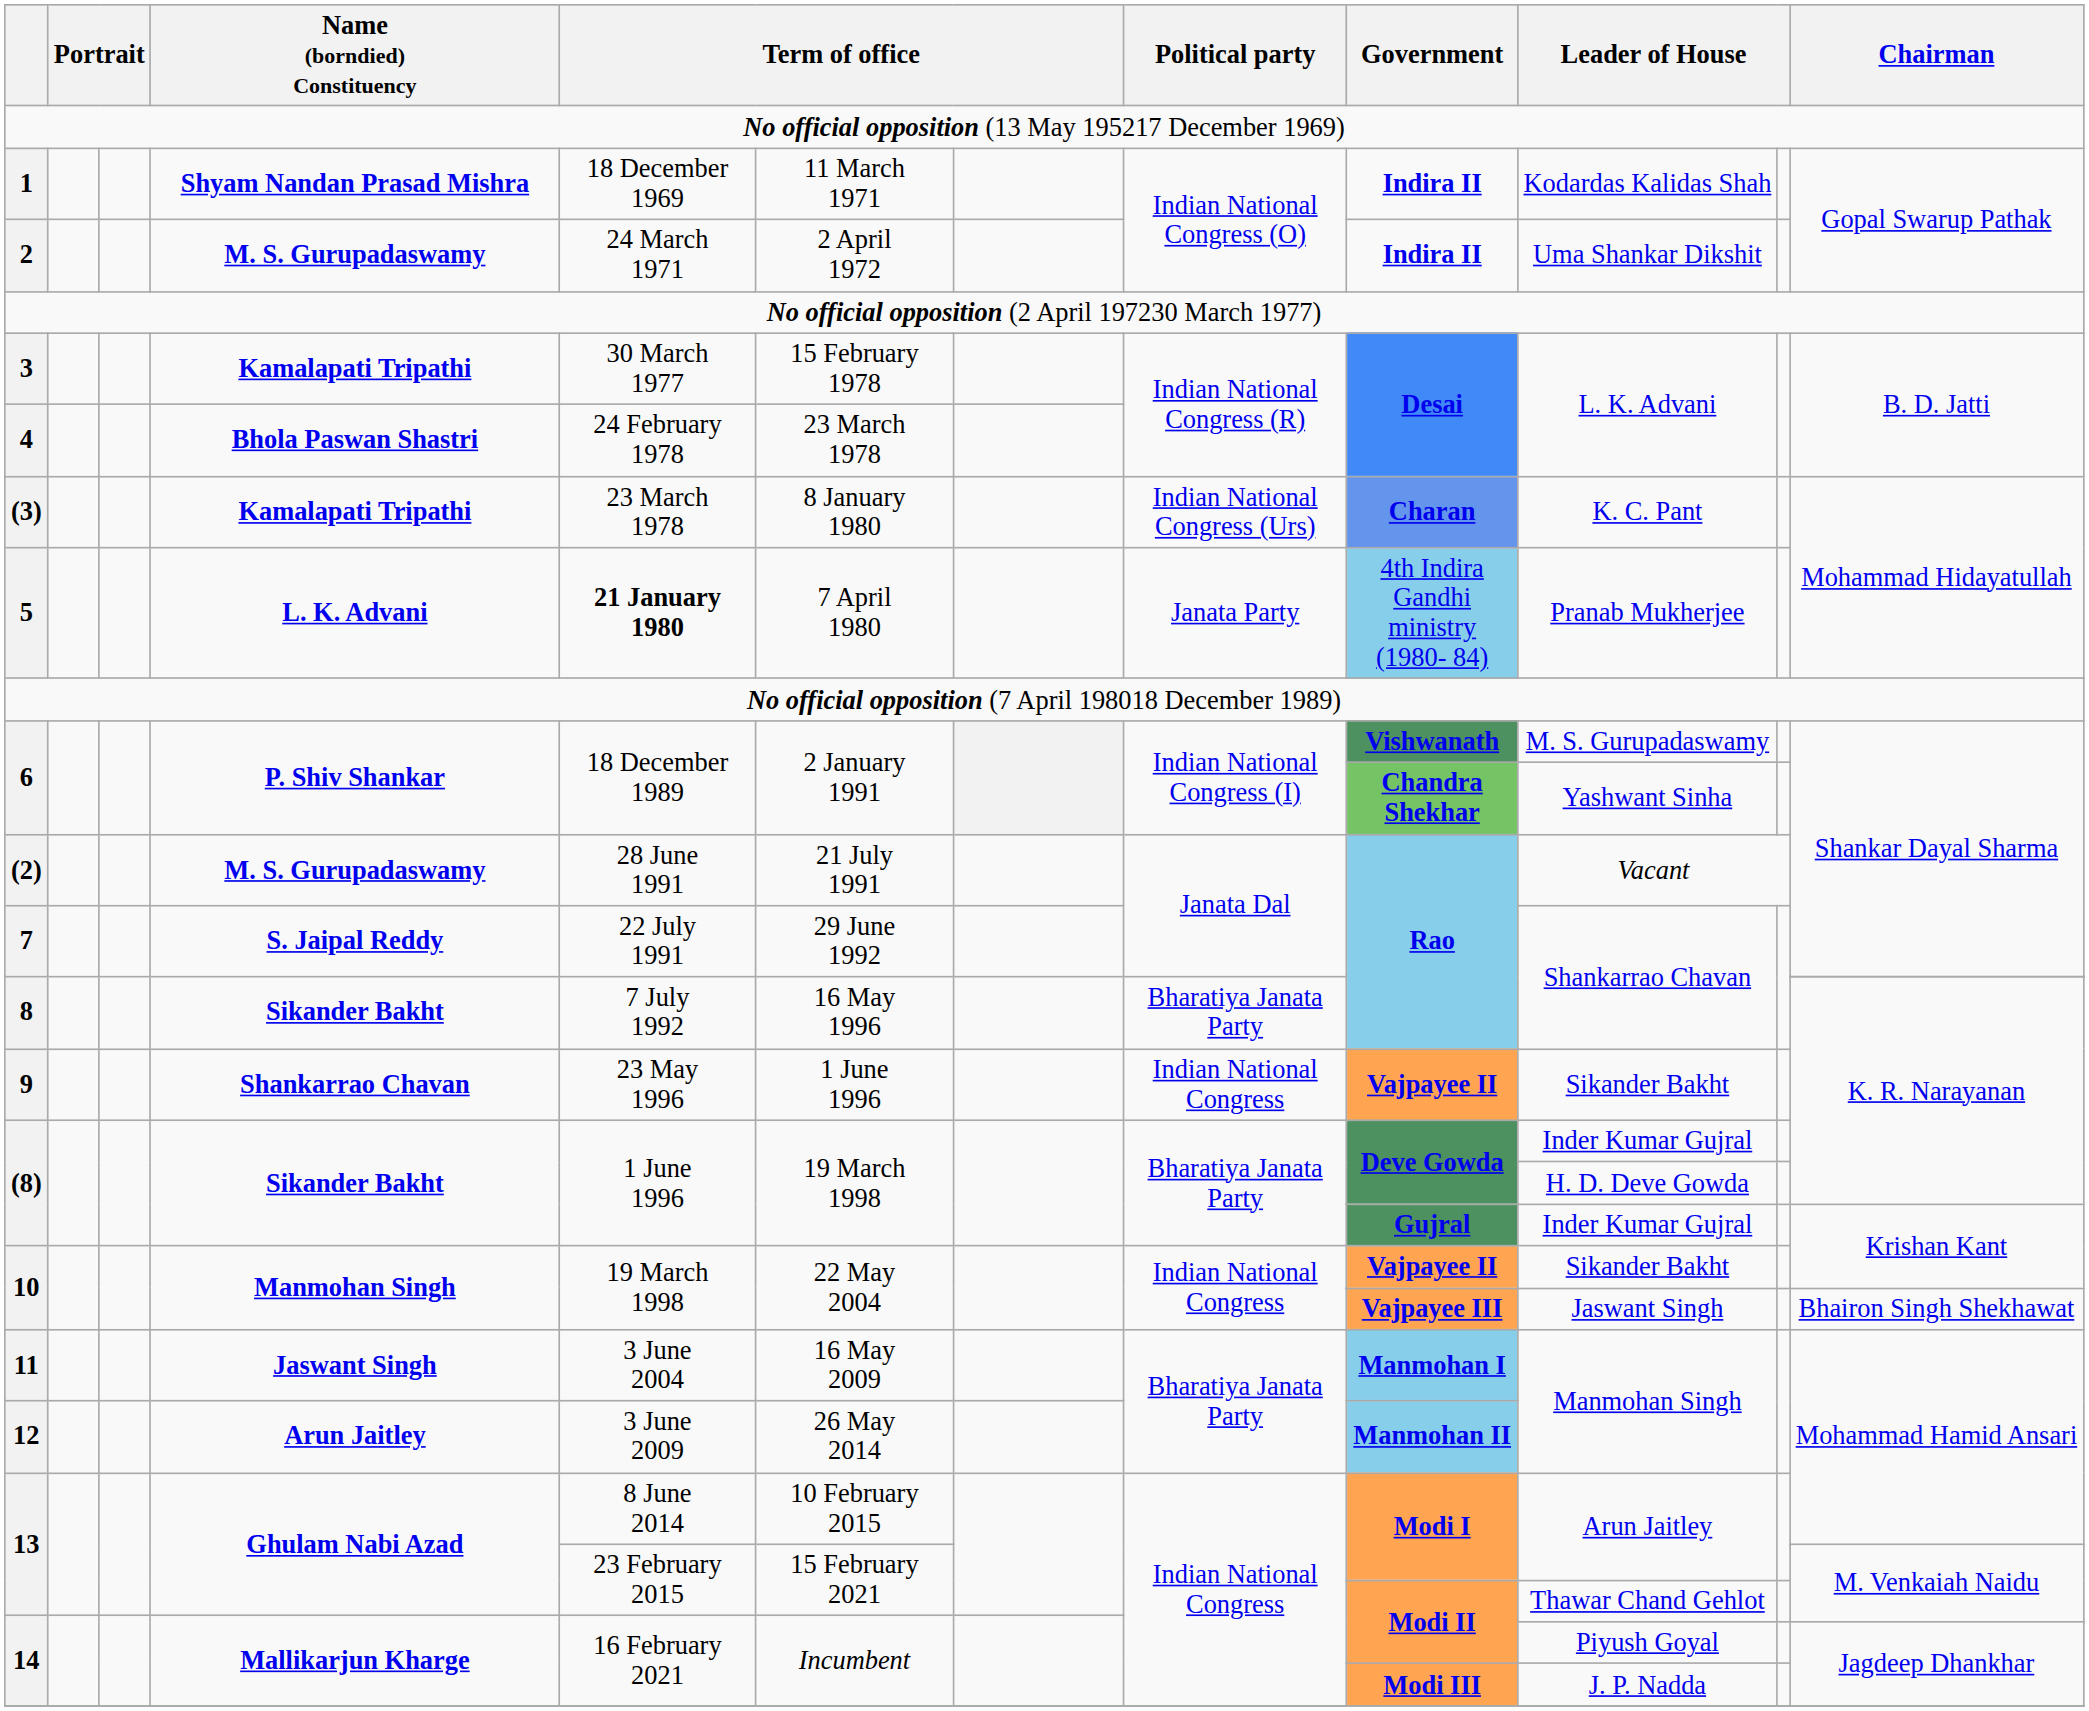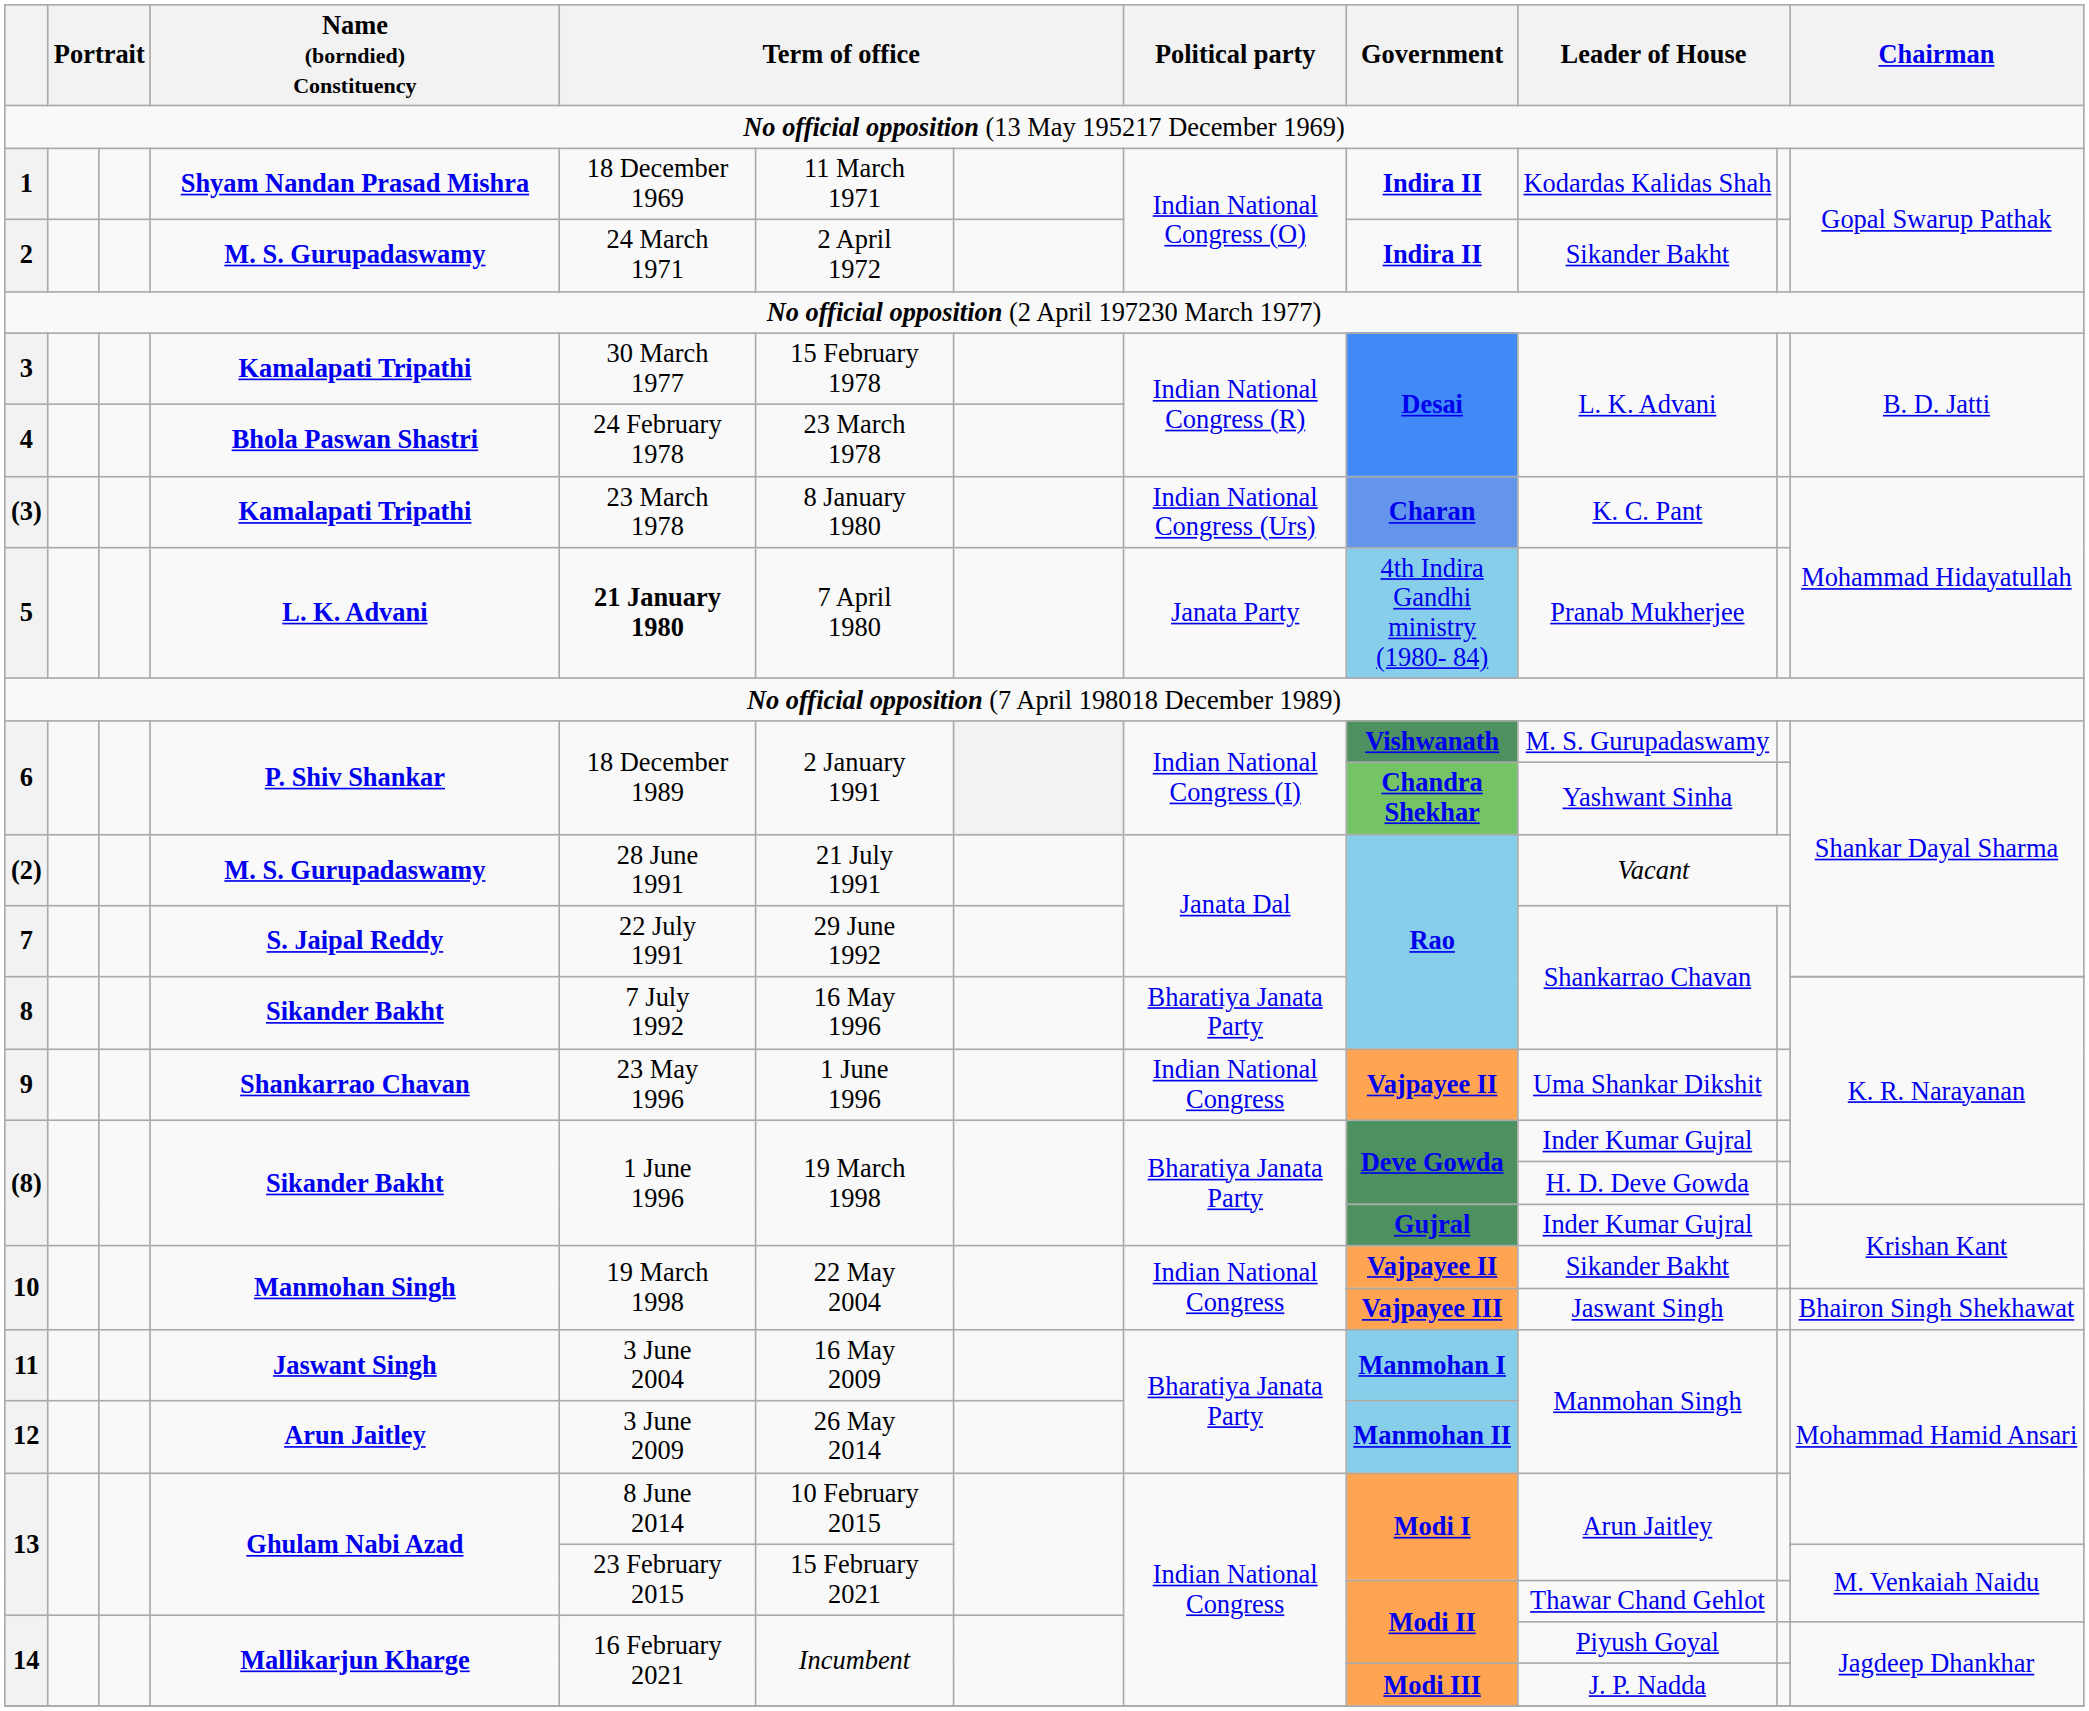(1647, 254) Uma Shankar Dikshit -> (1647, 254) Sikander Bakht
(1647, 1084) Sikander Bakht -> (1647, 1084) Uma Shankar Dikshit
